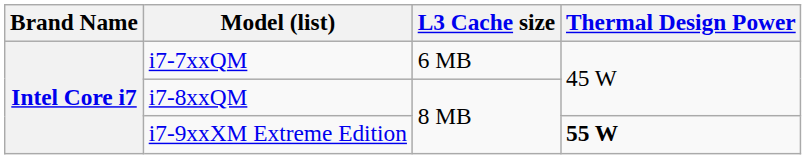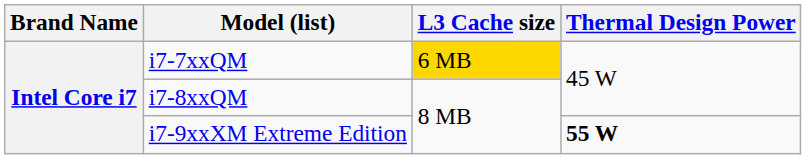(445, 60) no background -> (445, 60) gold background
